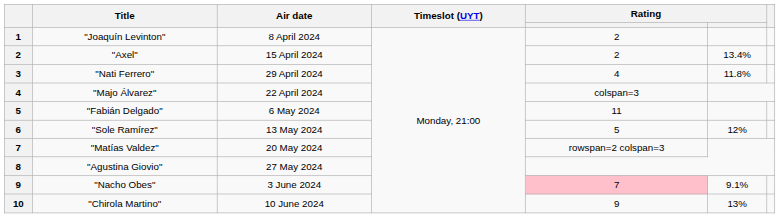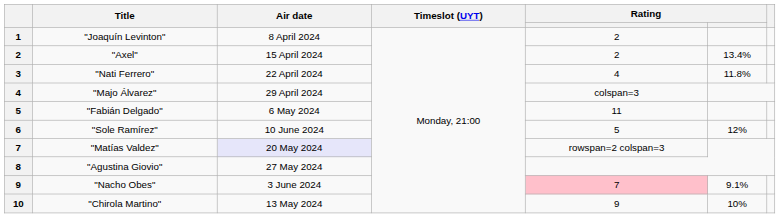(294, 74) 29 April 2024 -> (294, 74) 22 April 2024
(294, 92) 22 April 2024 -> (294, 92) 29 April 2024
(294, 129) 13 May 2024 -> (294, 129) 10 June 2024
(294, 148) no background -> (294, 148) lavender background
(294, 203) 10 June 2024 -> (294, 203) 13 May 2024
(737, 203) 13% -> (737, 203) 10%
